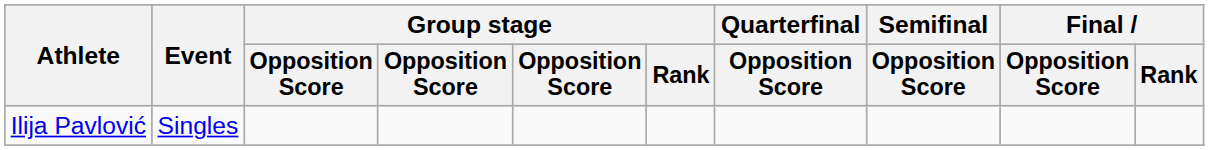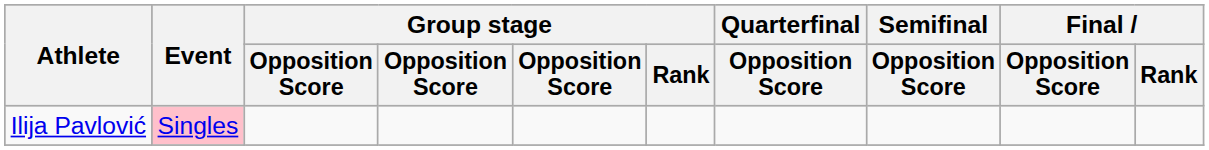(198, 126) no background -> (198, 126) pink background
